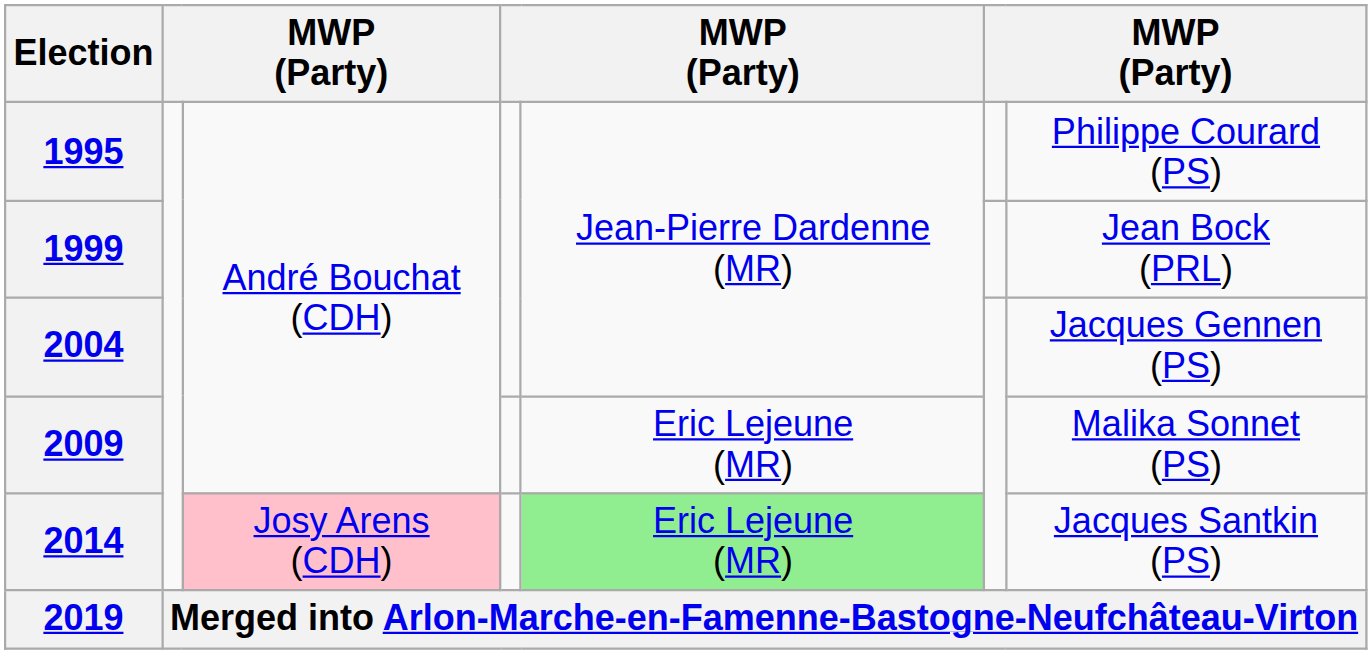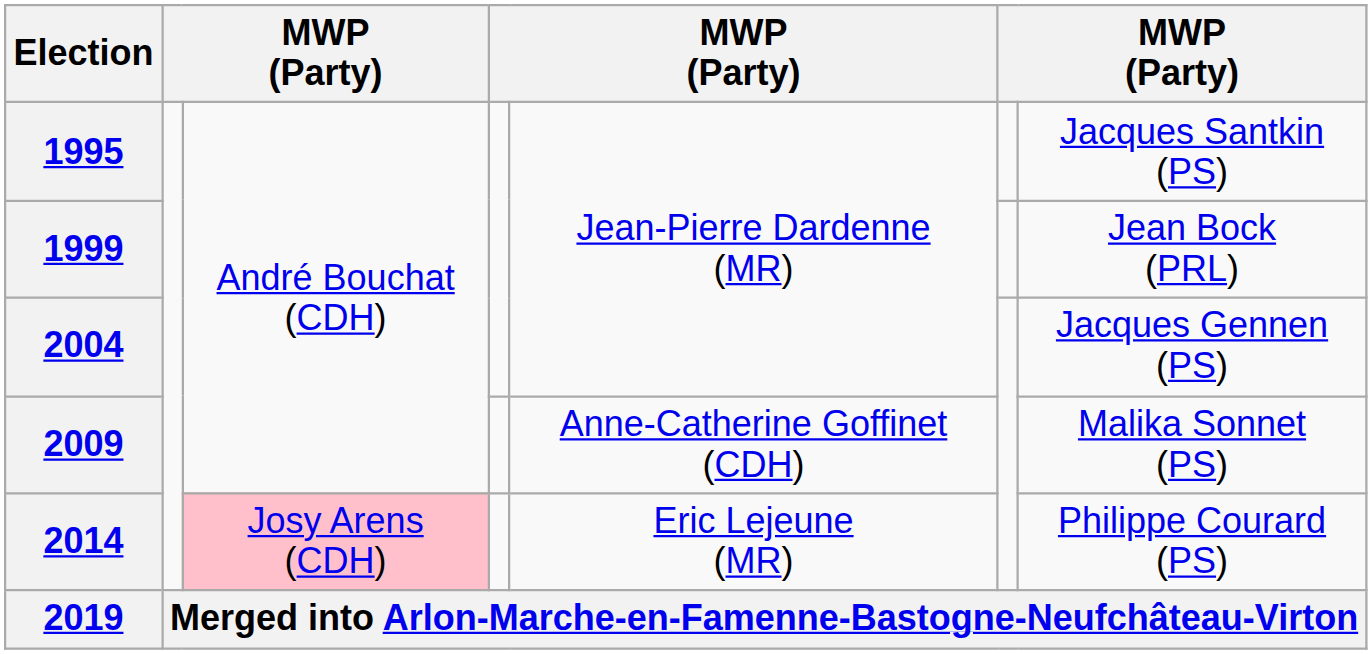(1186, 150) Philippe Courard (PS) -> (1192, 150) Jacques Santkin (PS)
(753, 443) Eric Lejeune (MR) -> (754, 443) Anne-Catherine Goffinet (CDH)
(753, 541) lightgreen background -> (754, 541) no background
(1186, 541) Jacques Santkin (PS) -> (1192, 541) Philippe Courard (PS)
